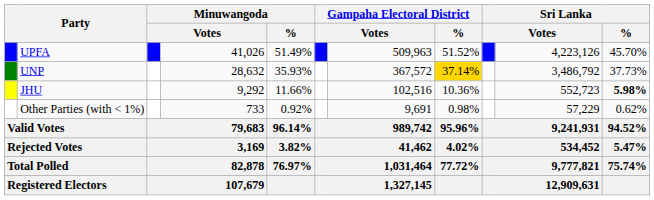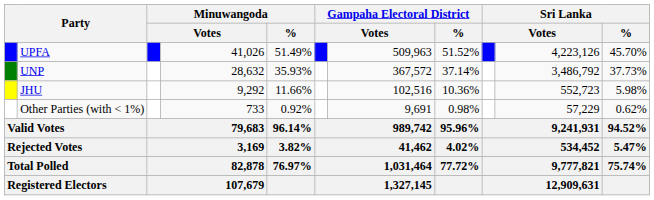(461, 71) gold background -> (461, 71) no background
(630, 90) bold -> (631, 90) normal
